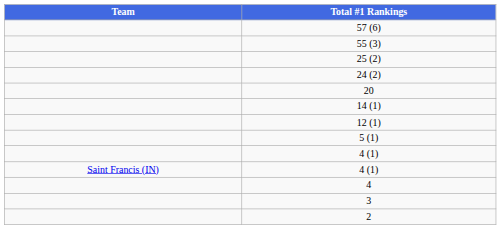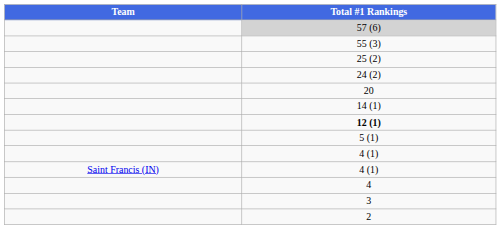(369, 28) no background -> (369, 28) lightgrey background
(369, 122) normal -> (369, 122) bold
